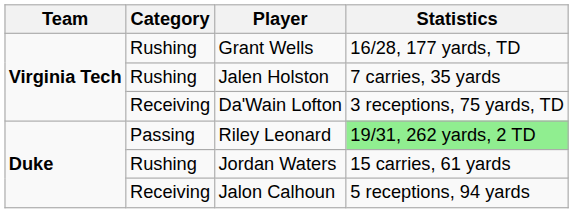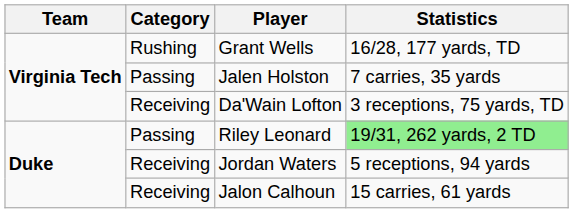(163, 77) Rushing -> (162, 77) Passing
(163, 163) Rushing -> (170, 163) Receiving
(430, 163) 15 carries, 61 yards -> (440, 163) 5 receptions, 94 yards
(440, 192) 5 receptions, 94 yards -> (430, 192) 15 carries, 61 yards
